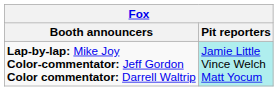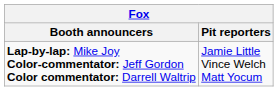(233, 64) paleturquoise background -> (233, 64) no background
